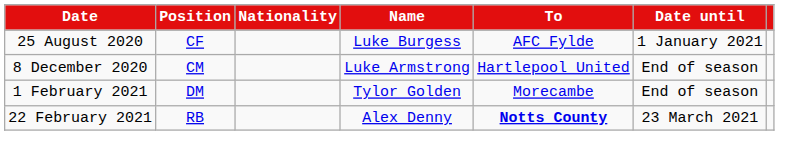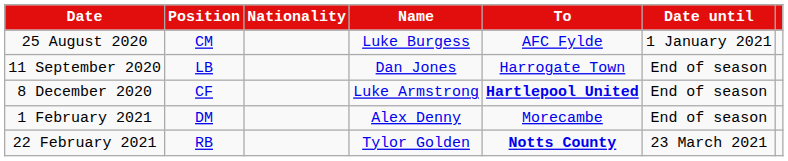(195, 42) CF -> (204, 42) CM
+ row: (85, 67)
(195, 67) CM -> (204, 92) CF
(553, 67) normal -> (562, 92) bold
(407, 92) Tylor Golden -> (416, 118) Alex Denny
(407, 118) Alex Denny -> (416, 143) Tylor Golden
